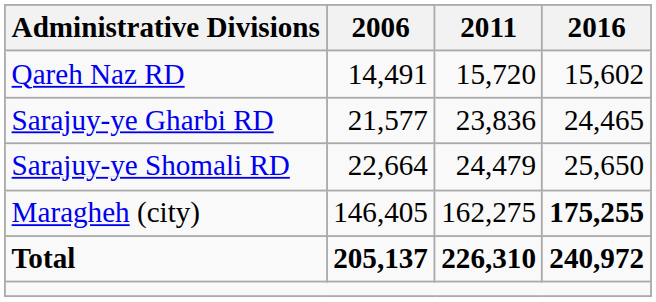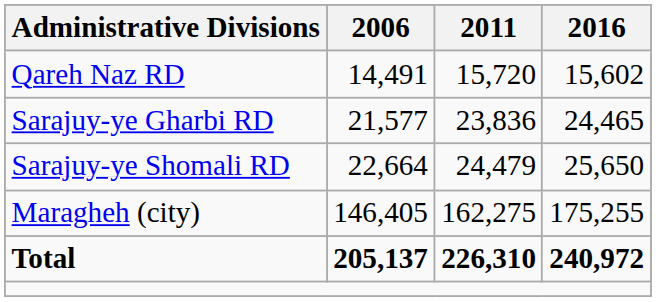(597, 212) bold -> (597, 212) normal
